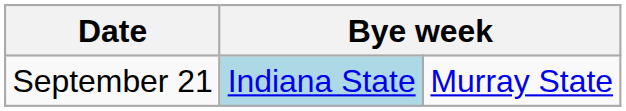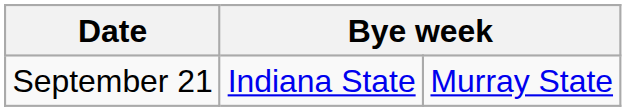(322, 81) lightblue background -> (322, 81) no background
